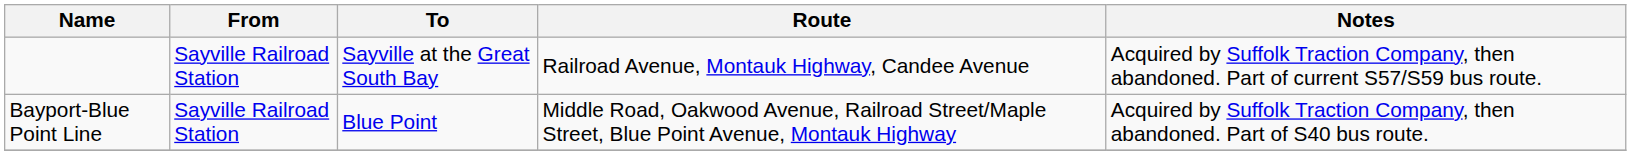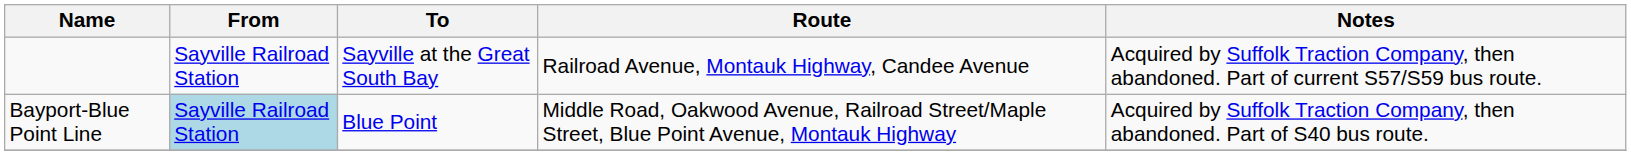(252, 122) no background -> (252, 122) lightblue background
